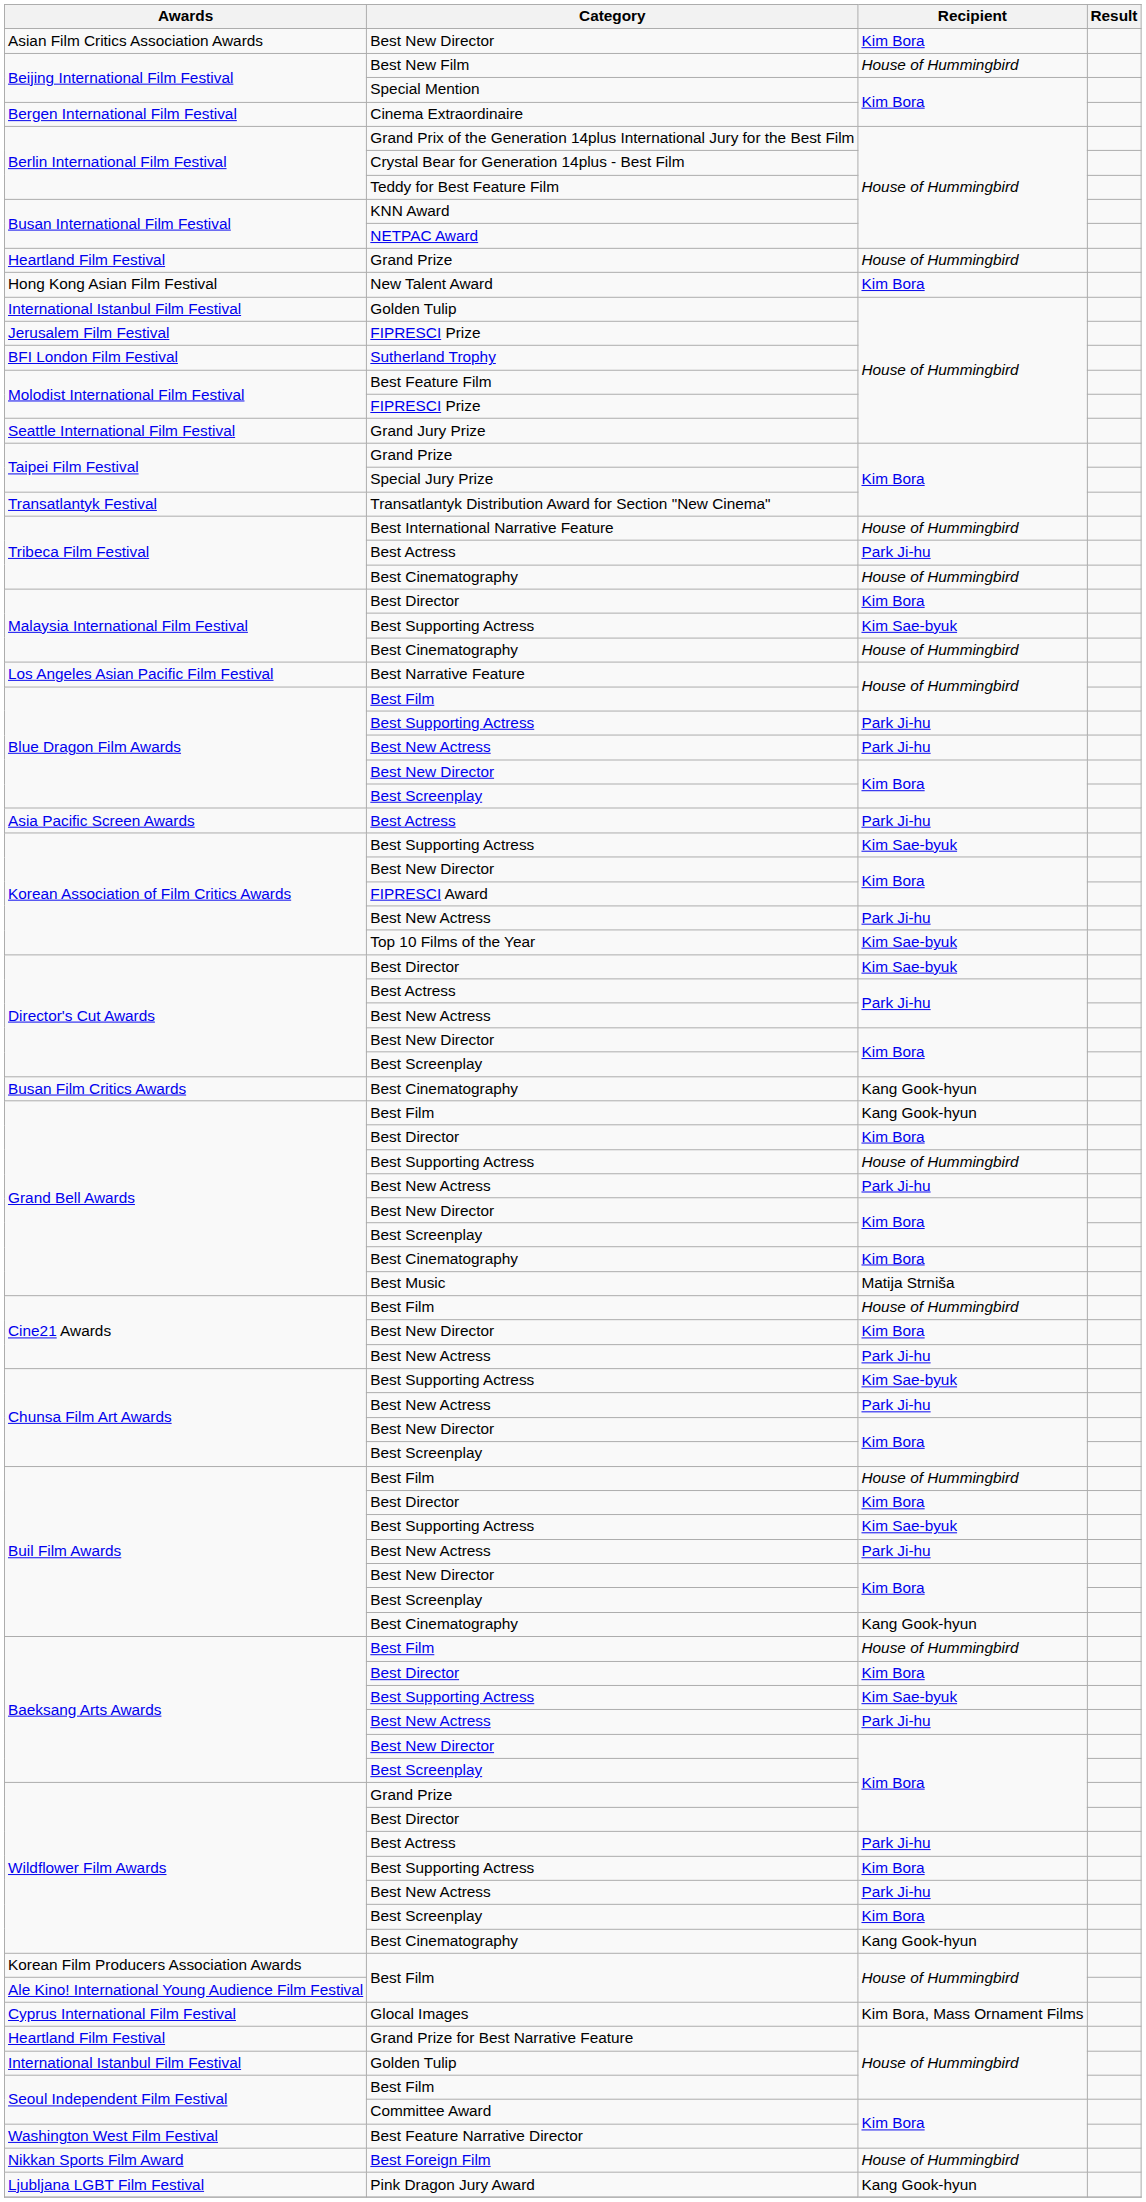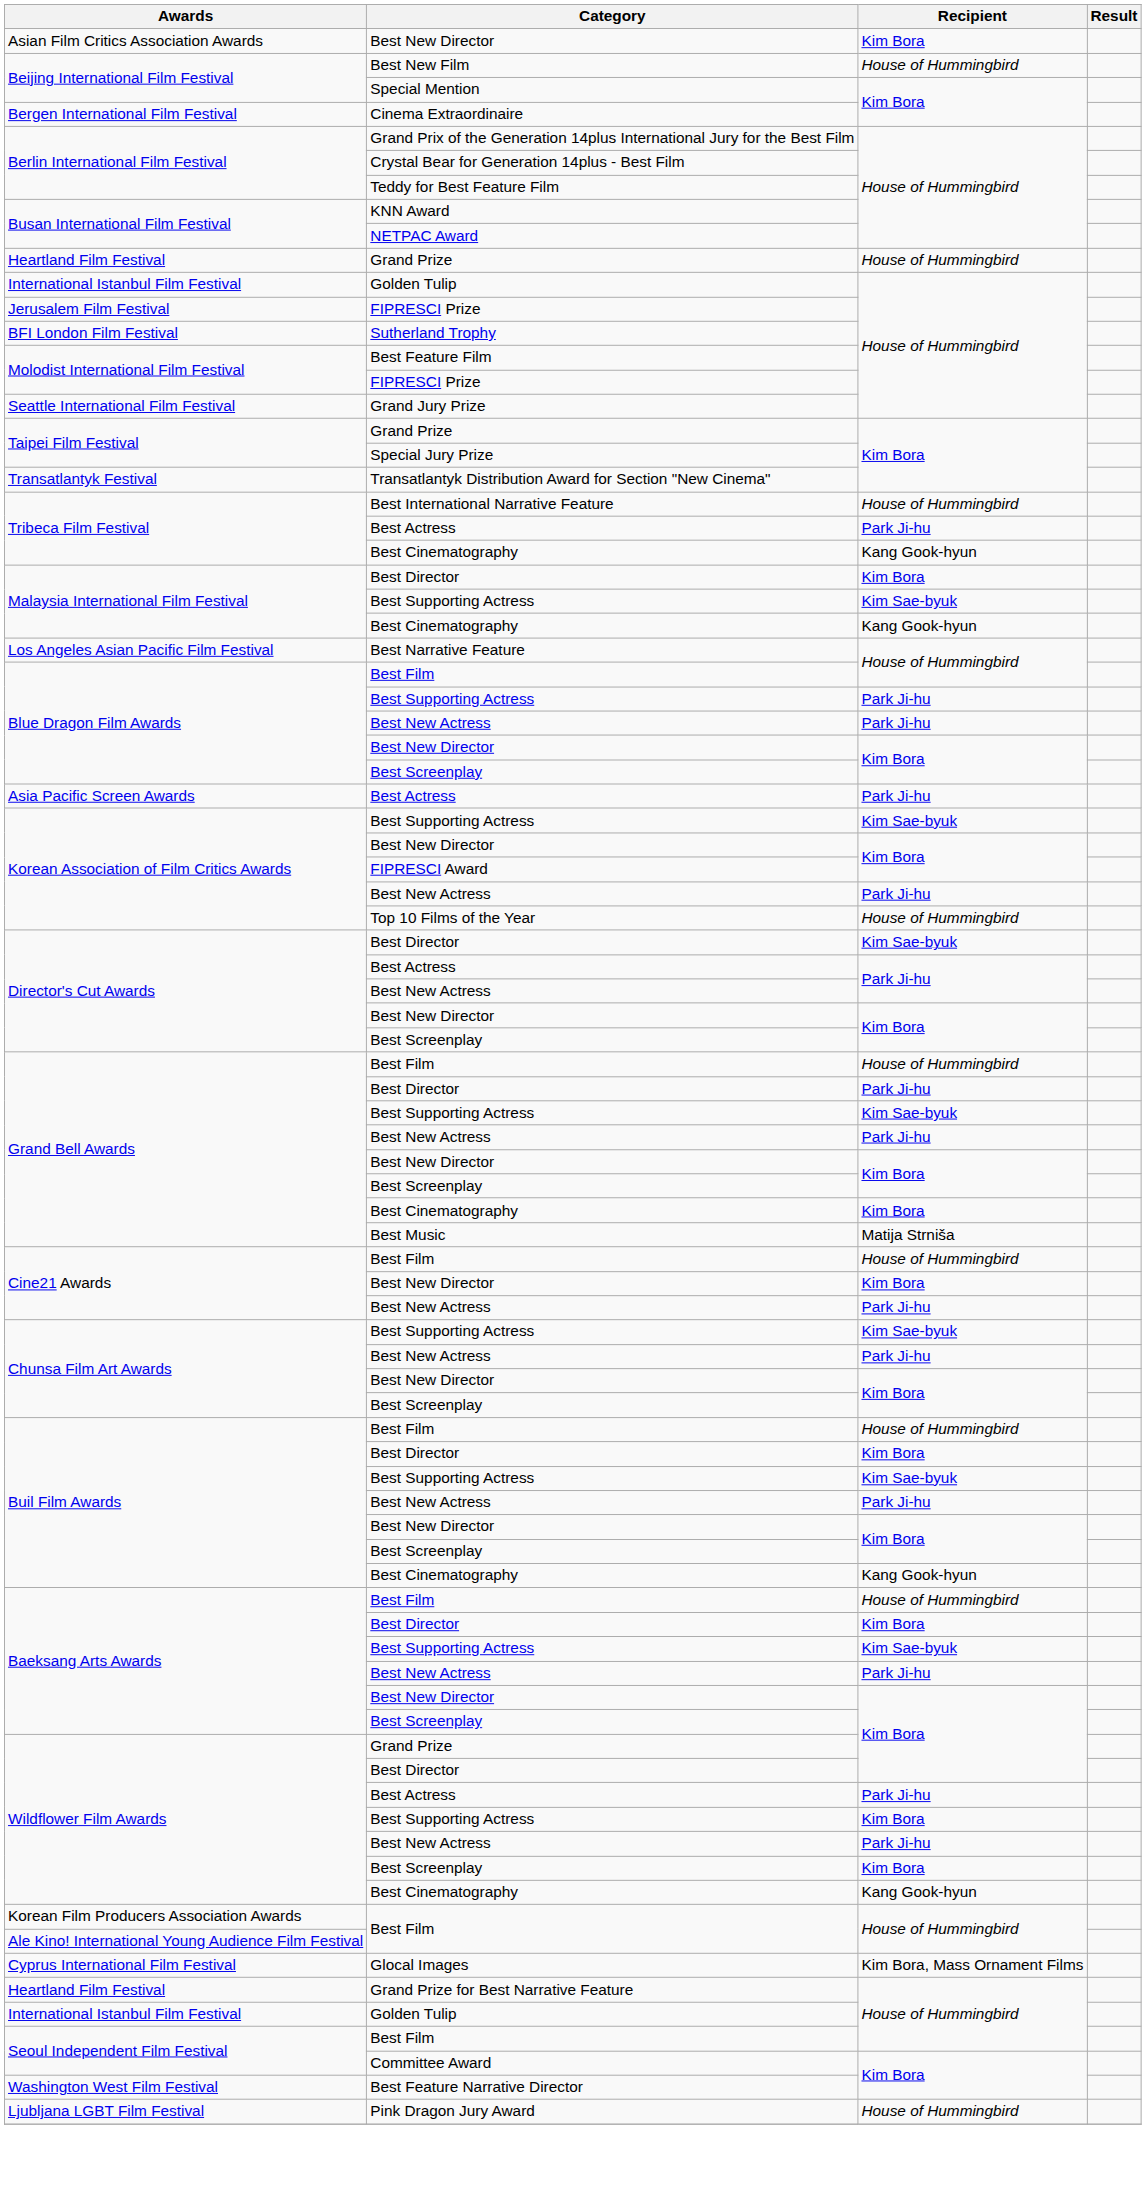- row: (113, 284)
(940, 576) House of Hummingbird -> (919, 552) Kang Gook-hyun
(940, 650) House of Hummingbird -> (919, 625) Kang Gook-hyun
(909, 942) Kim Sae-byuk -> (940, 917) House of Hummingbird
- row: (97, 1088)
(919, 1112) Kang Gook-hyun -> (940, 1064) House of Hummingbird
(893, 1137) Kim Bora -> (896, 1088) Park Ji-hu
(940, 1161) House of Hummingbird -> (909, 1112) Kim Sae-byuk
- row: (96, 2160)
(919, 2184) Kang Gook-hyun -> (940, 2111) House of Hummingbird
